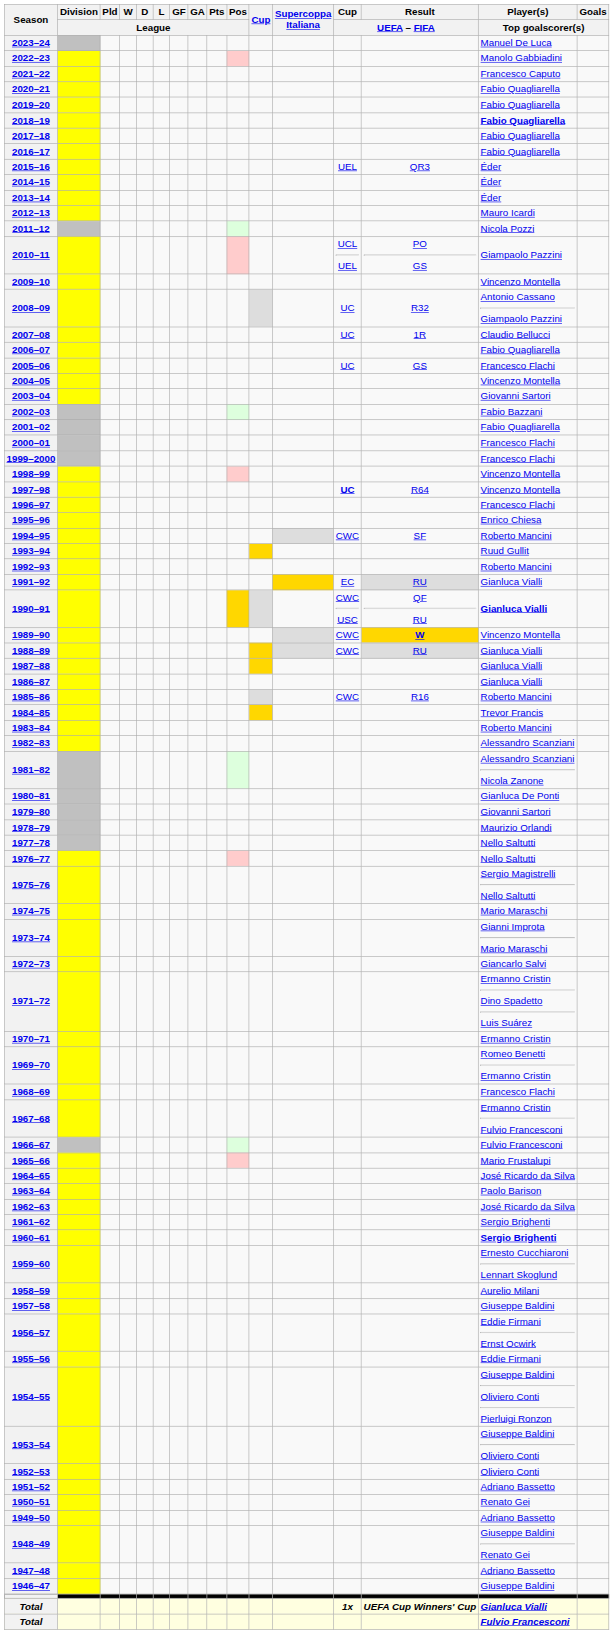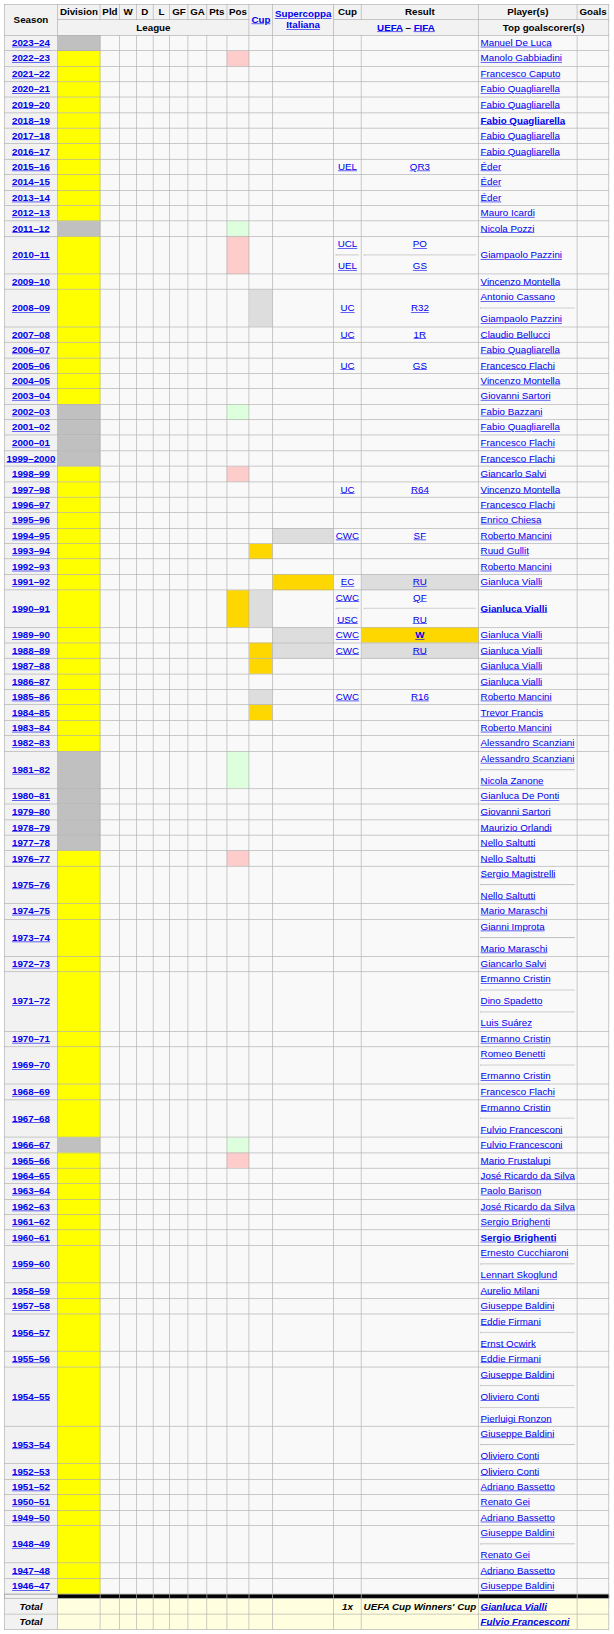(520, 474) Vincenzo Montella -> (513, 474) Giancarlo Salvi
(347, 489) bold -> (347, 489) normal
(520, 635) Vincenzo Montella -> (511, 635) Gianluca Vialli
